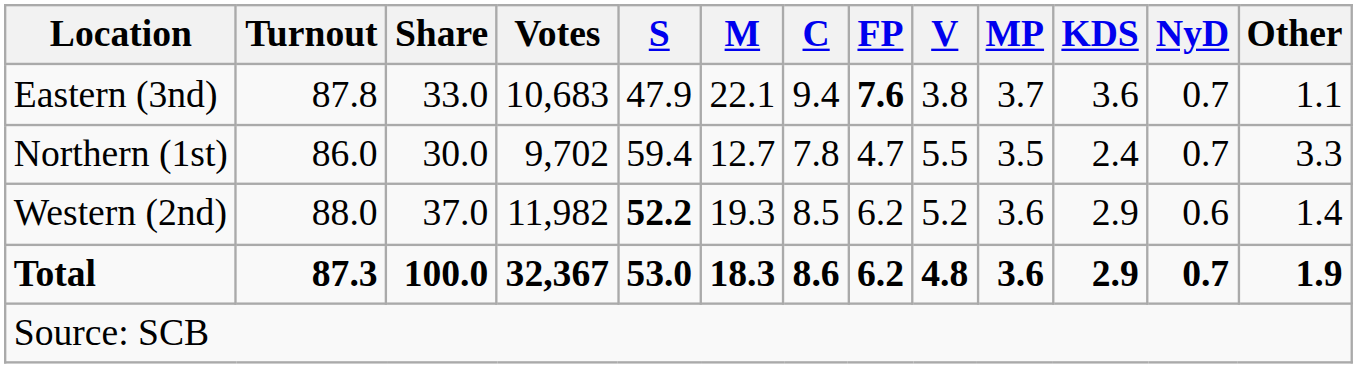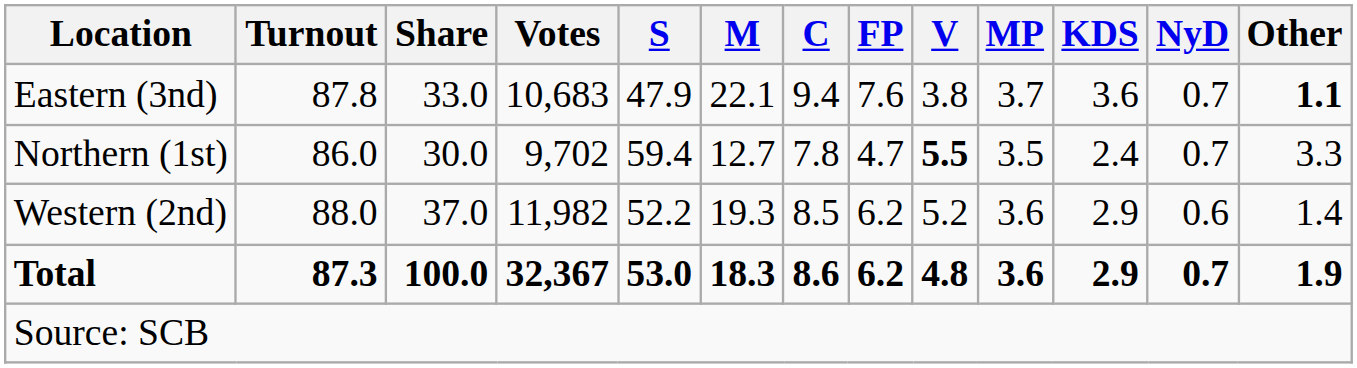(880, 93) bold -> (880, 93) normal
(1319, 93) normal -> (1319, 93) bold
(945, 153) normal -> (945, 153) bold
(659, 213) bold -> (659, 213) normal
